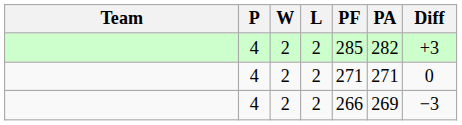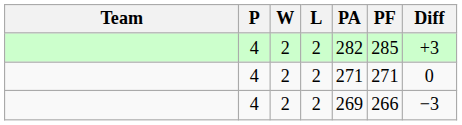columns swapped: (349, 18) <-> (385, 18)
